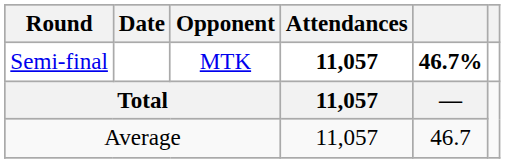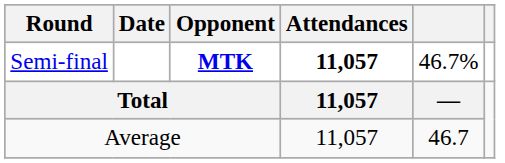(225, 61) normal -> (225, 61) bold
(451, 61) bold -> (449, 61) normal
